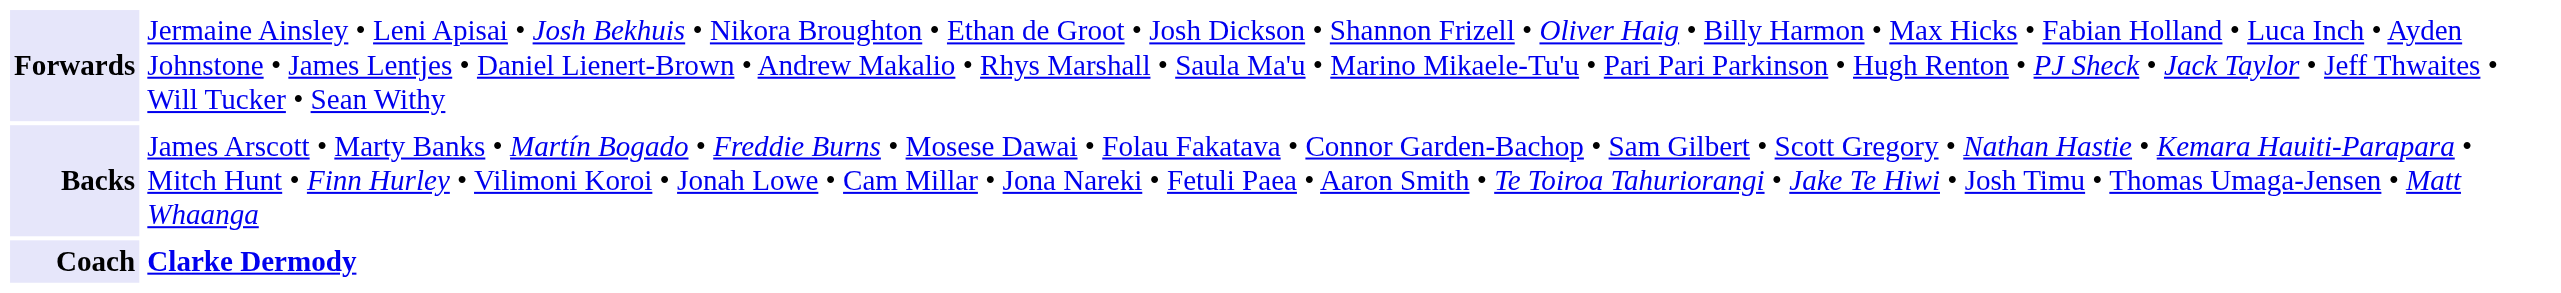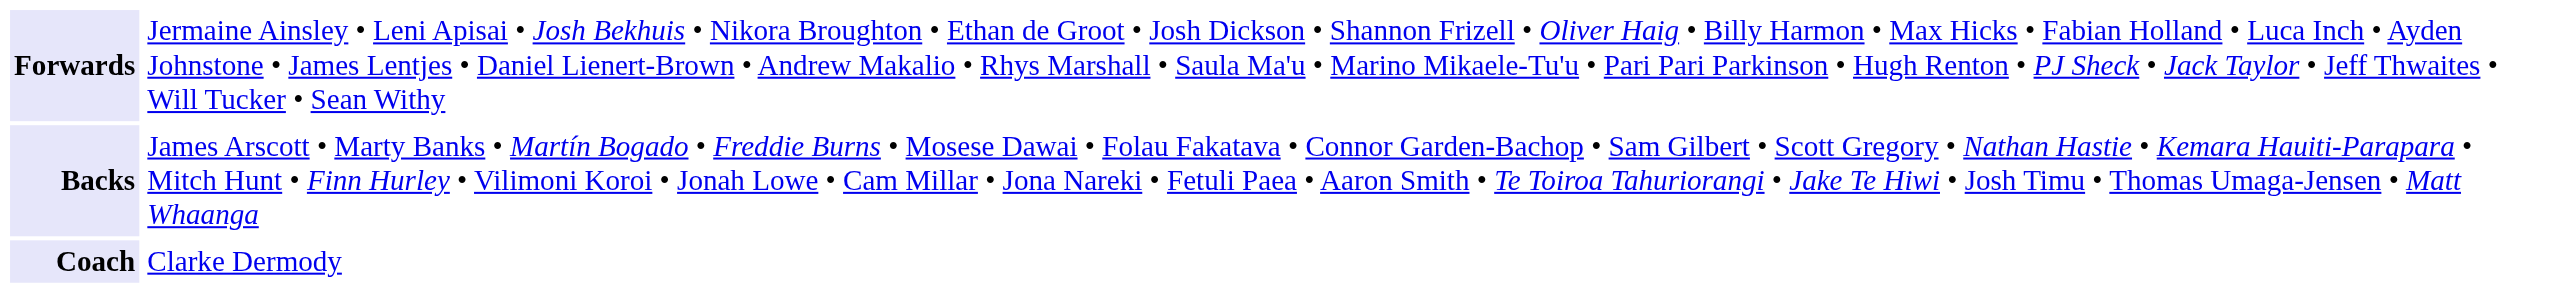(252, 261) bold -> (245, 261) normal
